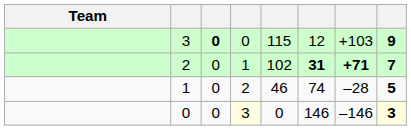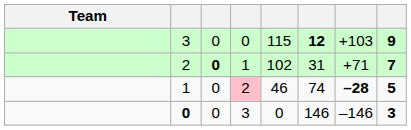(216, 40) bold -> (216, 40) normal
(317, 40) normal -> (317, 40) bold
(216, 64) normal -> (216, 64) bold
(317, 64) bold -> (317, 64) normal
(356, 64) bold -> (356, 64) normal
(246, 88) no background -> (246, 88) pink background
(356, 88) normal -> (356, 88) bold
(186, 112) normal -> (186, 112) bold
(246, 112) lightyellow background -> (246, 112) no background
(391, 112) lightyellow background -> (391, 112) no background
